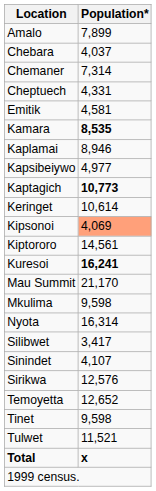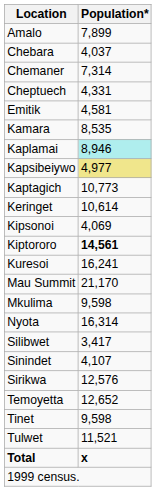(96, 129) bold -> (96, 129) normal
(96, 149) no background -> (96, 149) paleturquoise background
(96, 168) no background -> (96, 168) khaki background
(100, 187) bold -> (100, 187) normal
(96, 226) lightsalmon background -> (96, 226) no background
(100, 245) normal -> (100, 245) bold
(100, 264) bold -> (100, 264) normal
